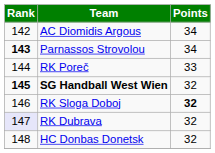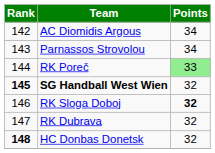(21, 49) bold -> (21, 49) normal
(190, 67) no background -> (190, 67) lightgreen background
(21, 121) lavender background -> (21, 121) no background
(21, 139) normal -> (21, 139) bold
